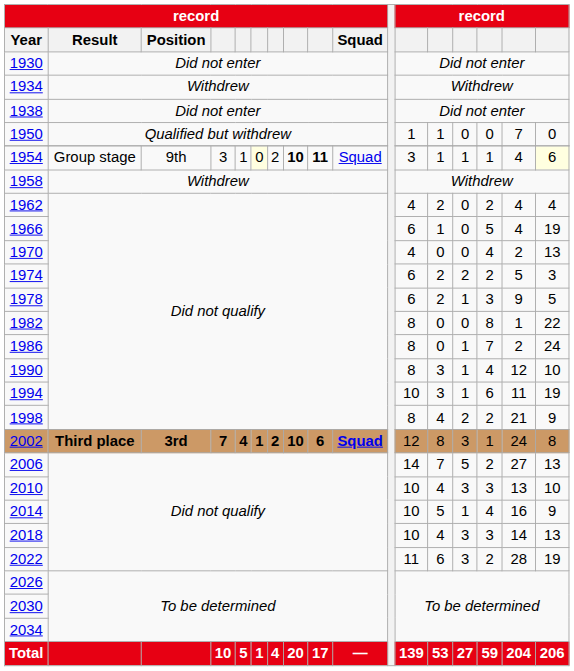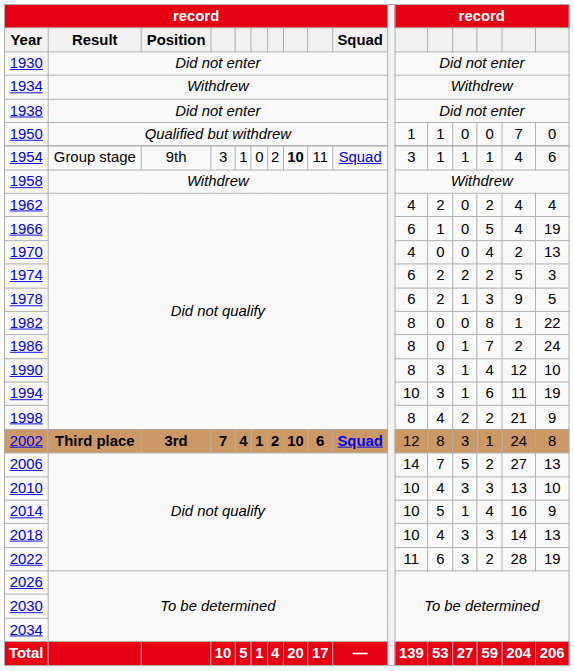(259, 157) lightyellow background -> (259, 157) no background
(320, 157) bold -> (320, 157) normal
(552, 157) lightyellow background -> (552, 157) no background
